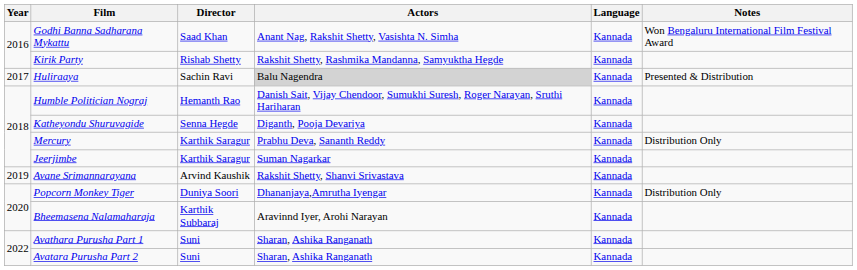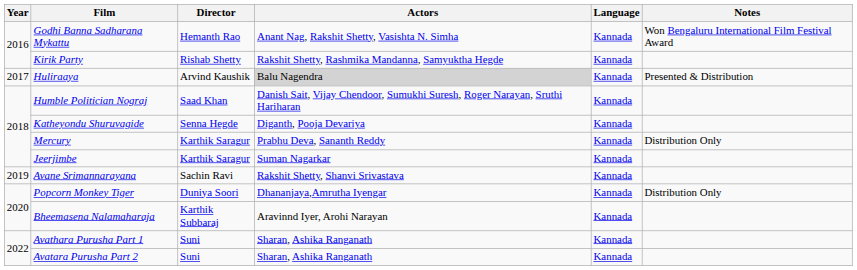(204, 36) Saad Khan -> (210, 36) Hemanth Rao
(207, 77) Sachin Ravi -> (215, 77) Arvind Kaushik
(210, 100) Hemanth Rao -> (204, 100) Saad Khan
(215, 175) Arvind Kaushik -> (207, 175) Sachin Ravi
